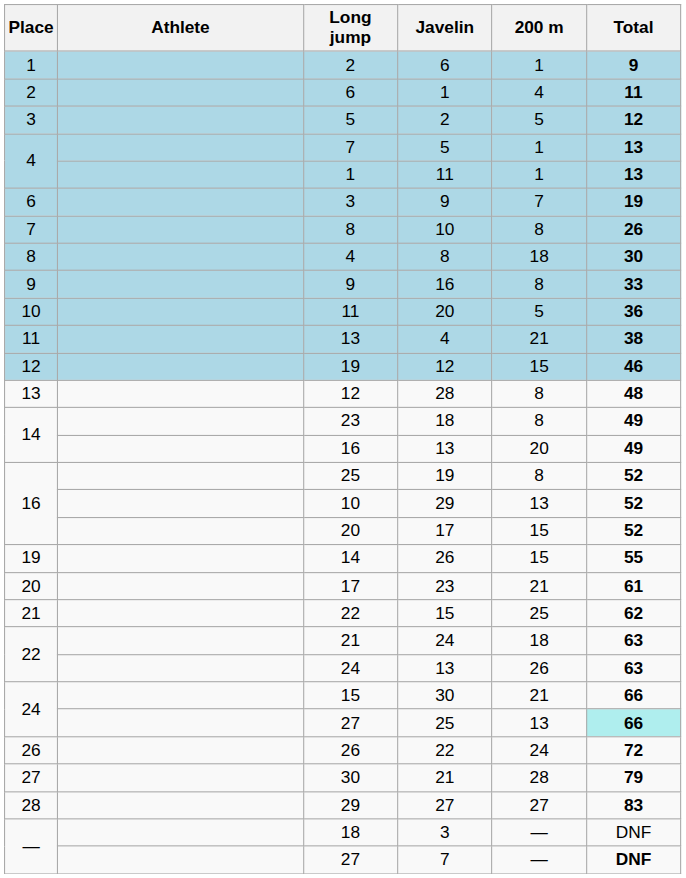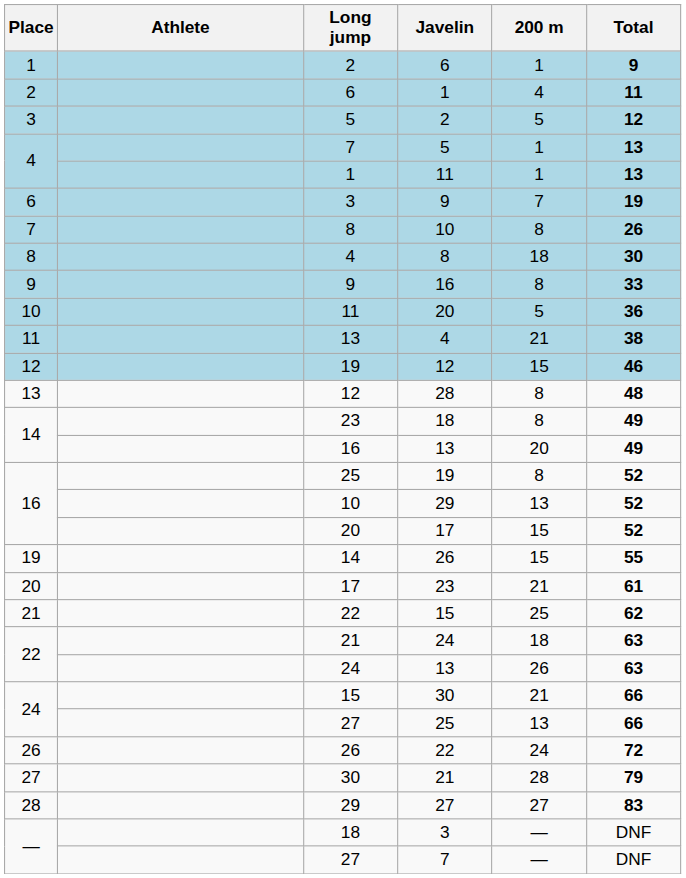(633, 722) paleturquoise background -> (633, 722) no background
(633, 859) bold -> (633, 859) normal
